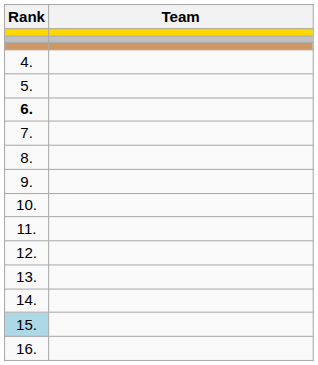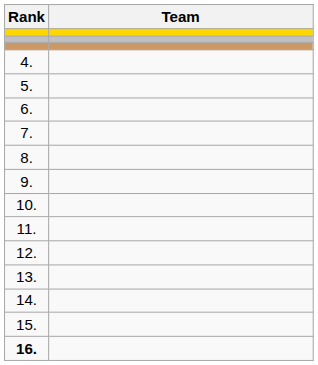(27, 110) bold -> (27, 110) normal
(27, 325) lightblue background -> (27, 325) no background
(27, 349) normal -> (27, 349) bold
